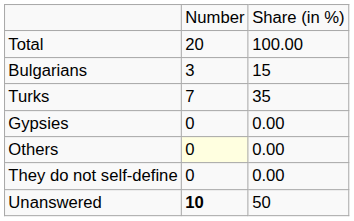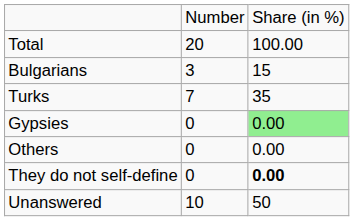(268, 123) no background -> (268, 123) lightgreen background
(190, 149) lightyellow background -> (190, 149) no background
(268, 176) normal -> (268, 176) bold
(195, 202) bold -> (195, 202) normal
